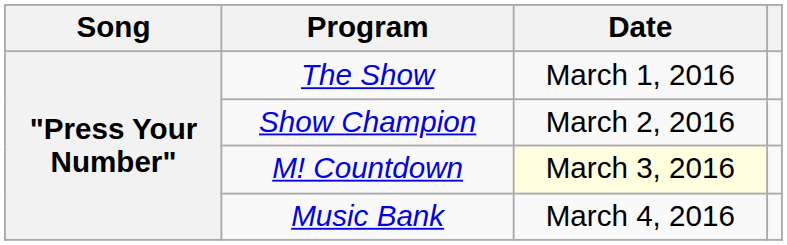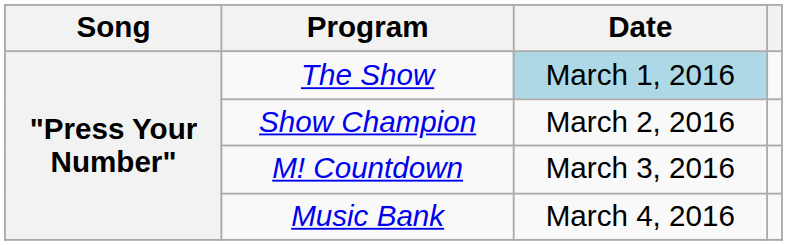(640, 74) no background -> (640, 74) lightblue background
(640, 168) lightyellow background -> (640, 168) no background
